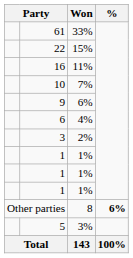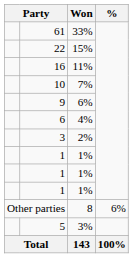(117, 208) bold -> (118, 208) normal
